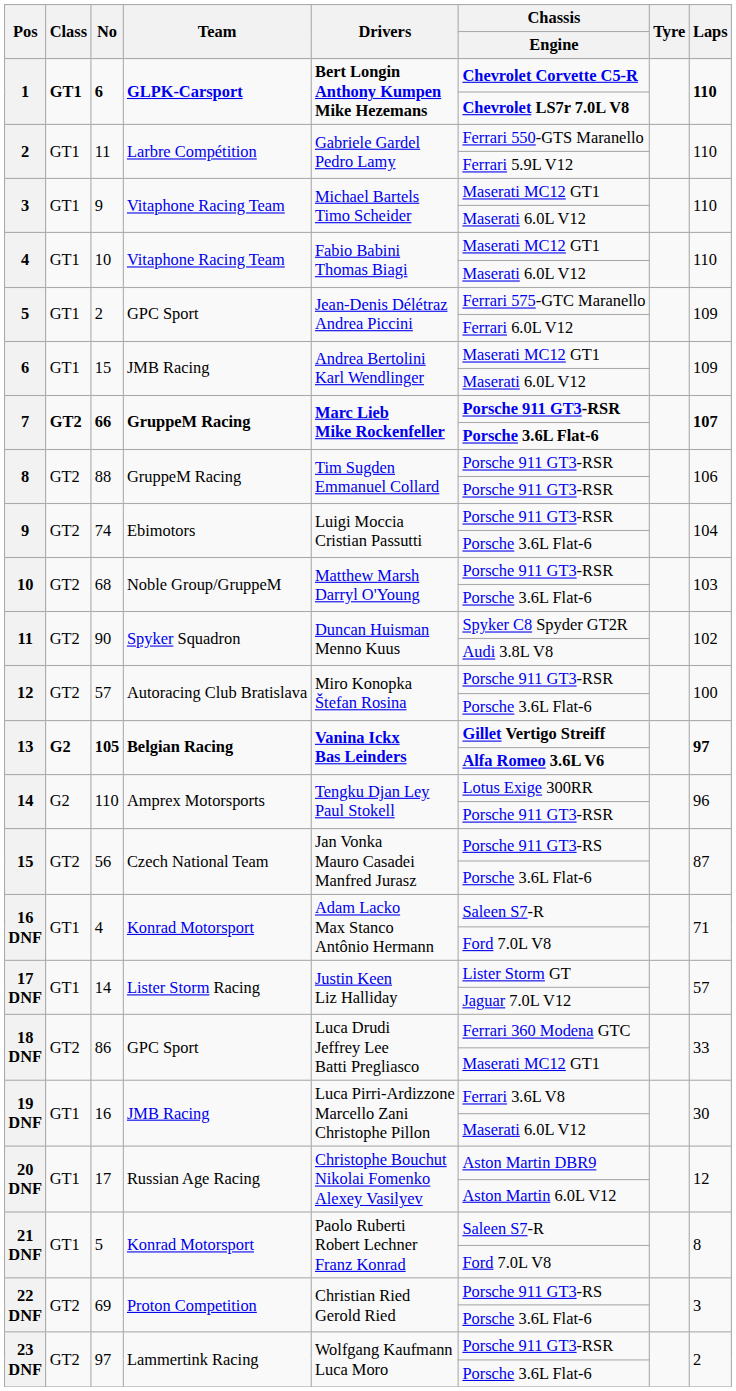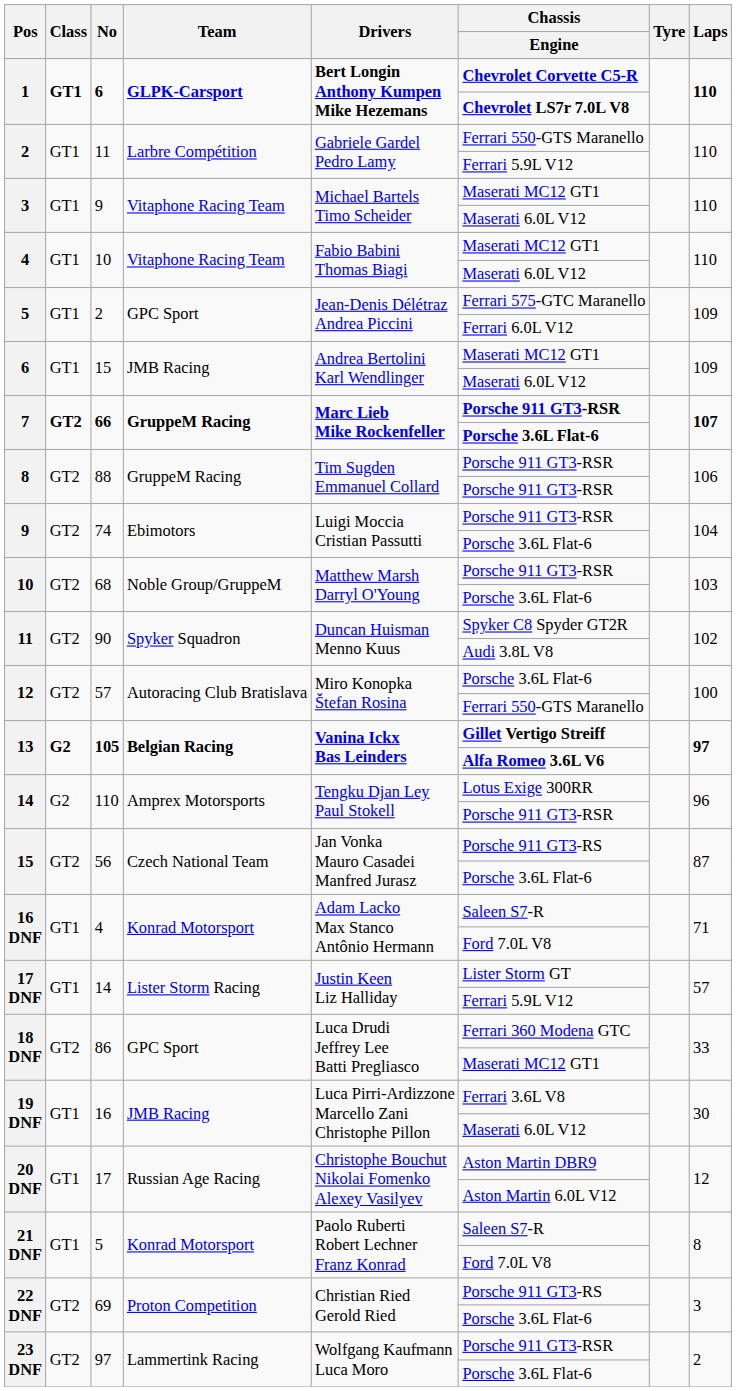(538, 679) Porsche 911 GT3-RSR -> (527, 679) Porsche 3.6L Flat-6
(527, 706) Porsche 3.6L Flat-6 -> (553, 706) Ferrari 550-GTS Maranello
(517, 1001) Jaguar 7.0L V12 -> (518, 1001) Ferrari 5.9L V12
